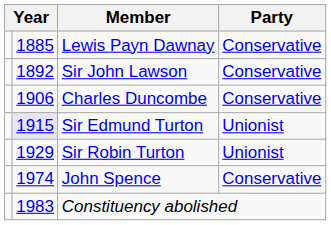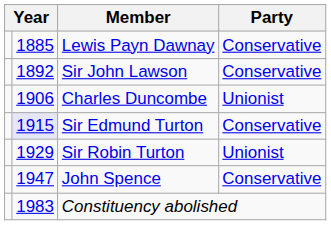(272, 98) Conservative -> (253, 98) Unionist
(253, 125) Unionist -> (272, 125) Conservative
(35, 179) 1974 -> (35, 179) 1947
